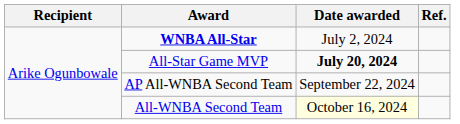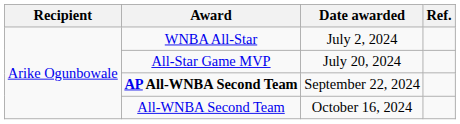(208, 38) bold -> (211, 38) normal
(357, 61) bold -> (362, 61) normal
(208, 84) normal -> (211, 84) bold
(357, 107) lightyellow background -> (362, 107) no background
